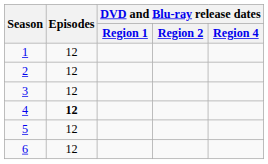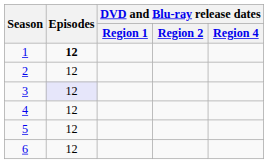(72, 52) normal -> (72, 52) bold
(72, 91) no background -> (72, 91) lavender background
(72, 110) bold -> (72, 110) normal
